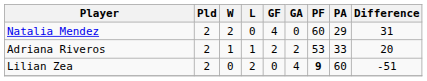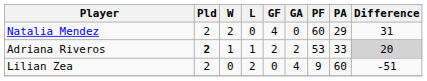(207, 49) normal -> (207, 49) bold
(387, 49) no background -> (387, 49) lightgrey background
(318, 67) bold -> (318, 67) normal
